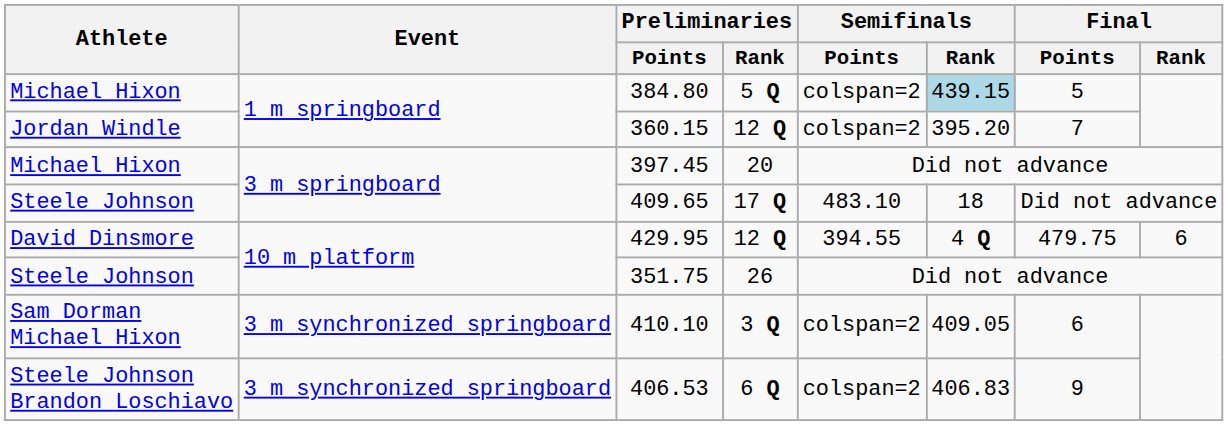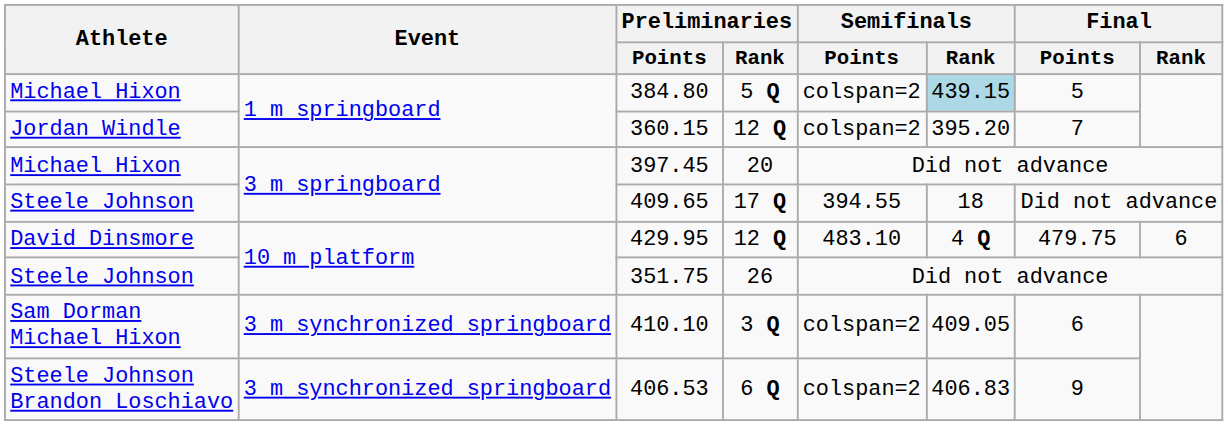(862, 203) 483.10 -> (862, 203) 394.55
(862, 239) 394.55 -> (862, 239) 483.10
